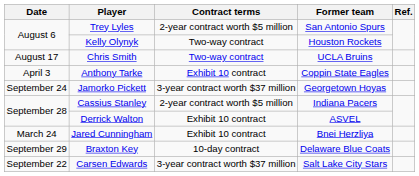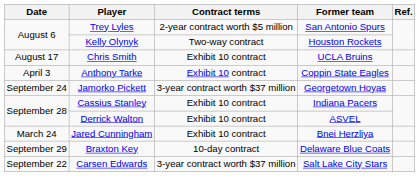(226, 57) Two-way contract -> (226, 57) Exhibit 10 contract
(226, 103) 2-year contract worth $5 million -> (226, 103) Exhibit 10 contract
